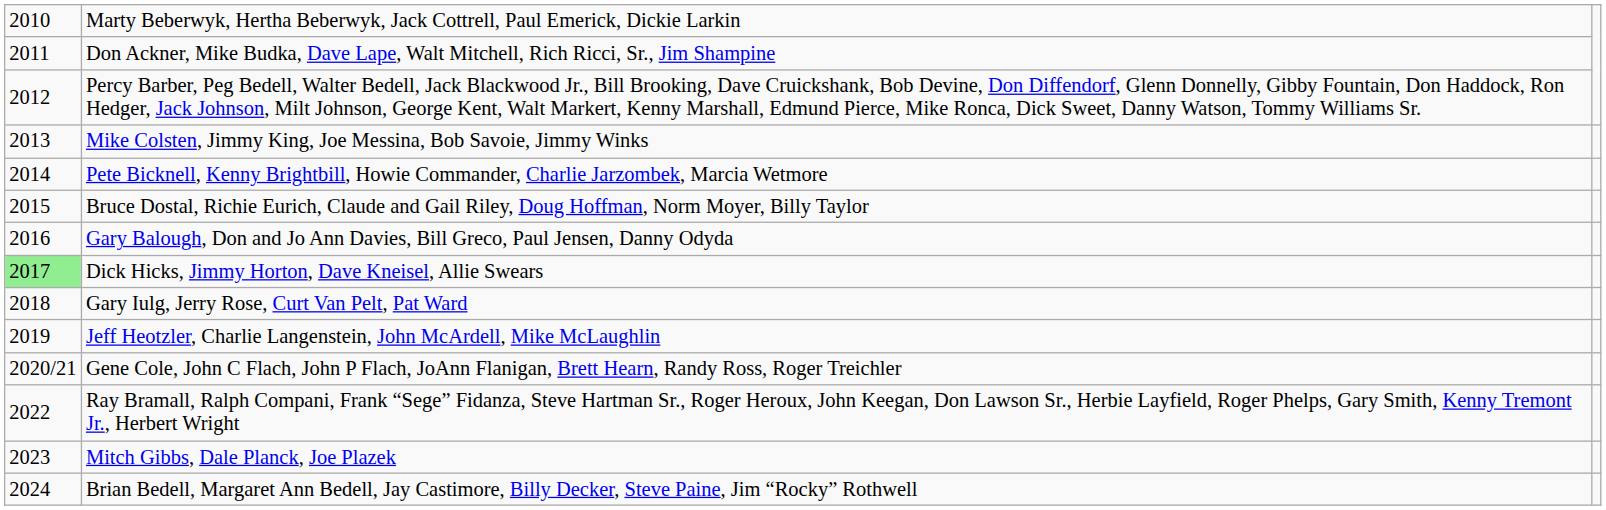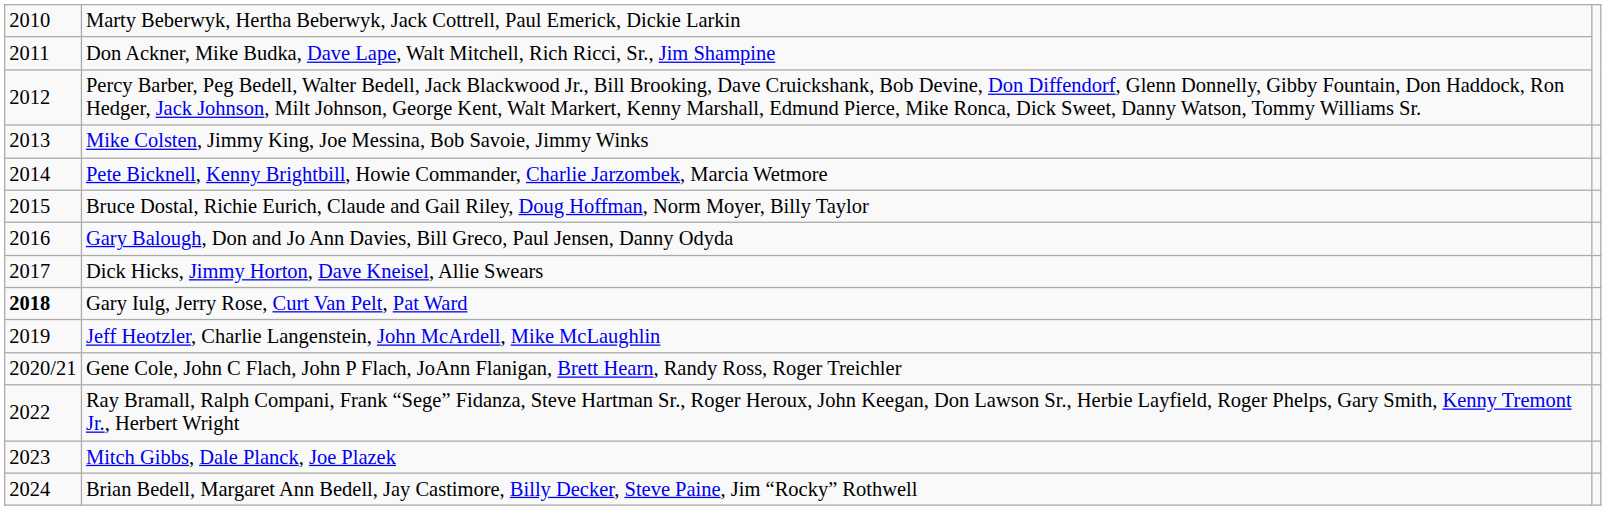(30, 271) lightgreen background -> (30, 271) no background
(30, 303) normal -> (30, 303) bold
